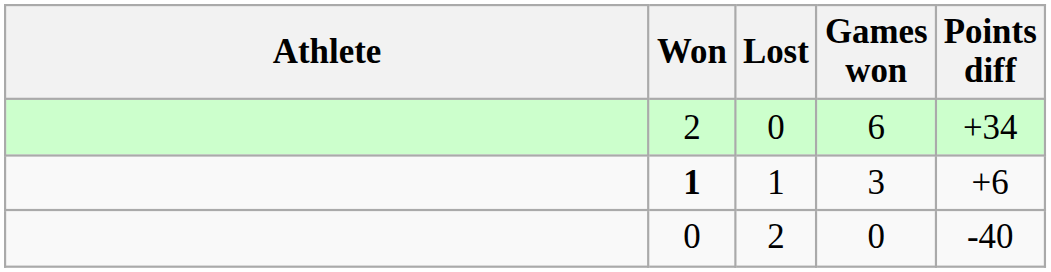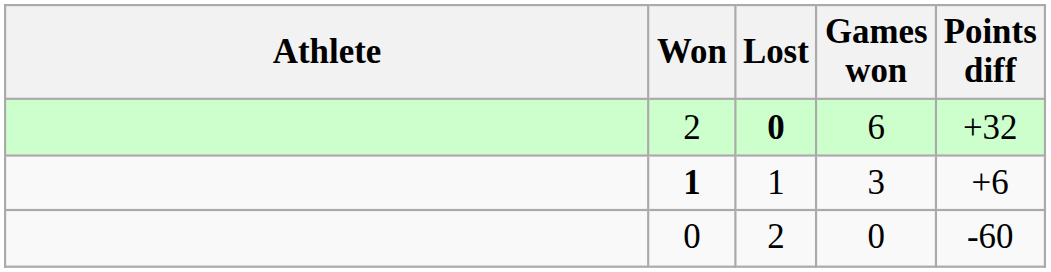(776, 126) normal -> (776, 126) bold
(990, 126) +34 -> (990, 126) +32
(990, 237) -40 -> (990, 237) -60
